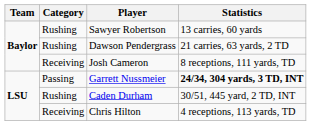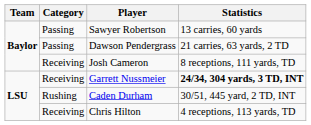(59, 29) Rushing -> (58, 29) Passing
(59, 46) Rushing -> (58, 46) Passing
(58, 79) Passing -> (63, 79) Receiving
